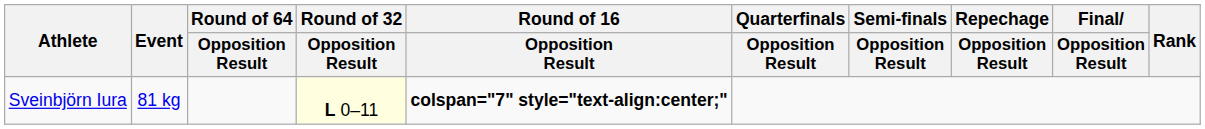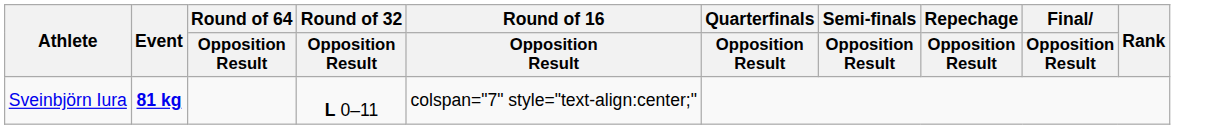(159, 101) normal -> (159, 101) bold
(351, 111) lightyellow background -> (351, 111) no background
(569, 101) bold -> (554, 101) normal
